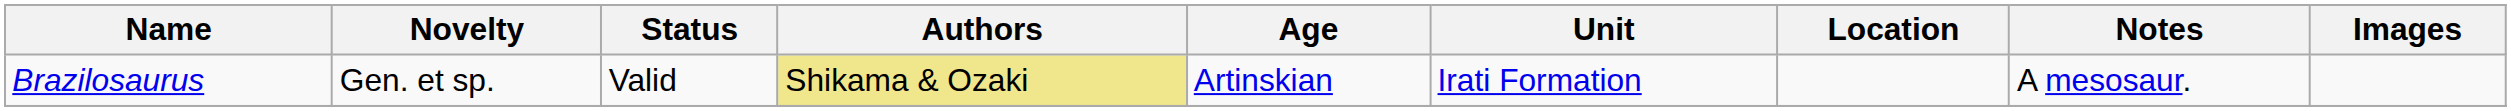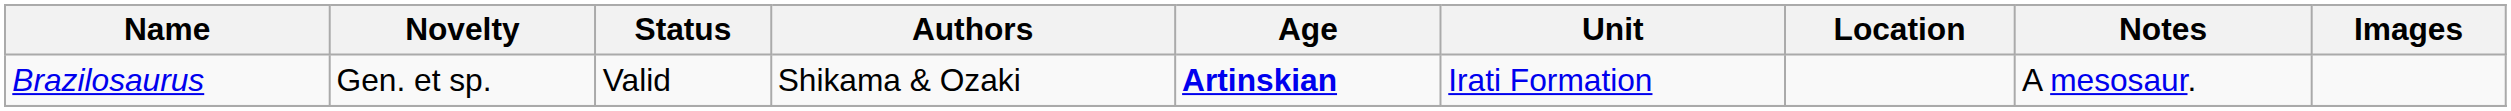(907, 79) khaki background -> (899, 79) no background
(1263, 79) normal -> (1260, 79) bold
